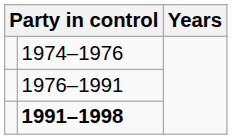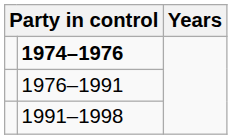(72, 52) normal -> (72, 52) bold
(72, 117) bold -> (72, 117) normal
